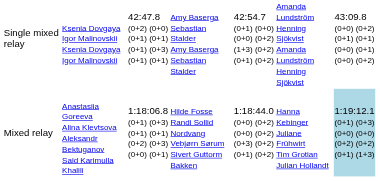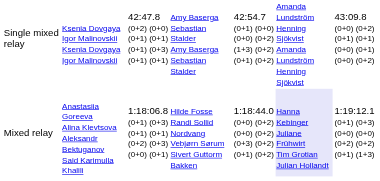(303, 138) no background -> (303, 138) lavender background
(355, 132) lightblue background -> (355, 132) no background
